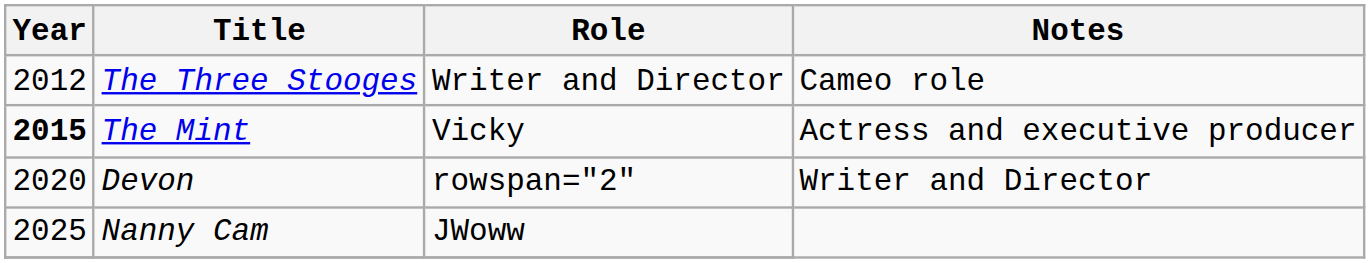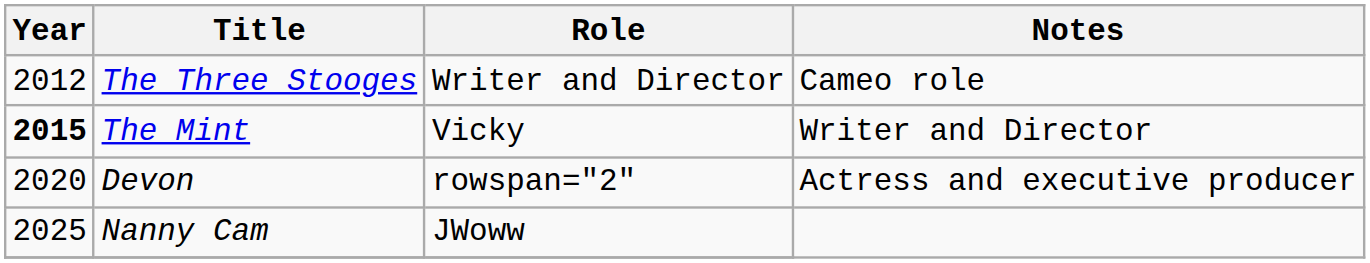(1078, 131) Actress and executive producer -> (976, 131) Writer and Director
(976, 182) Writer and Director -> (1078, 182) Actress and executive producer
